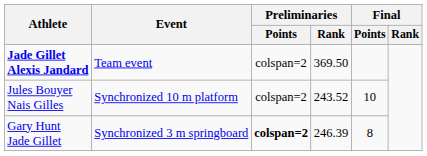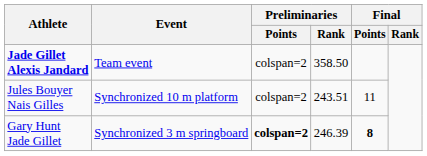(331, 62) 369.50 -> (331, 62) 358.50
(331, 98) 243.52 -> (331, 98) 243.51
(370, 98) 10 -> (370, 98) 11
(370, 133) normal -> (370, 133) bold
